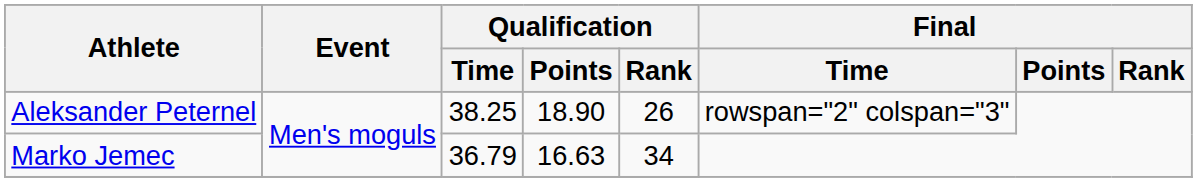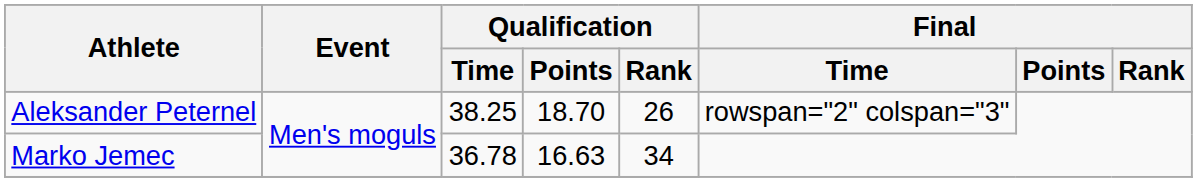(571, 113) 18.90 -> (571, 113) 18.70
(483, 156) 36.79 -> (483, 156) 36.78
